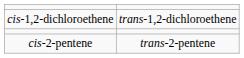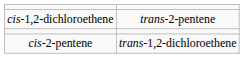(178, 19) trans-1,2-dichloroethene -> (178, 19) trans-2-pentene
(178, 43) trans-2-pentene -> (178, 43) trans-1,2-dichloroethene
